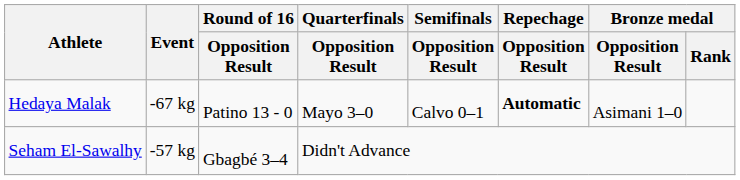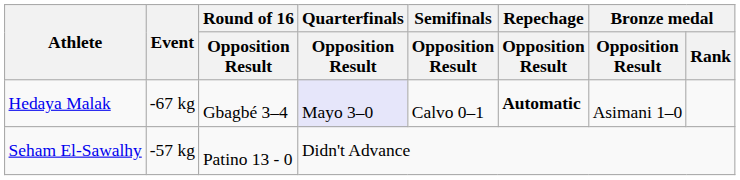(248, 112) Patino 13 - 0 -> (245, 112) Gbagbé 3–4
(338, 112) no background -> (338, 112) lavender background
(245, 160) Gbagbé 3–4 -> (248, 160) Patino 13 - 0
